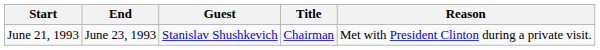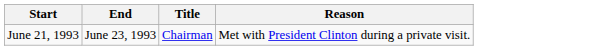- column: (220, 14)
